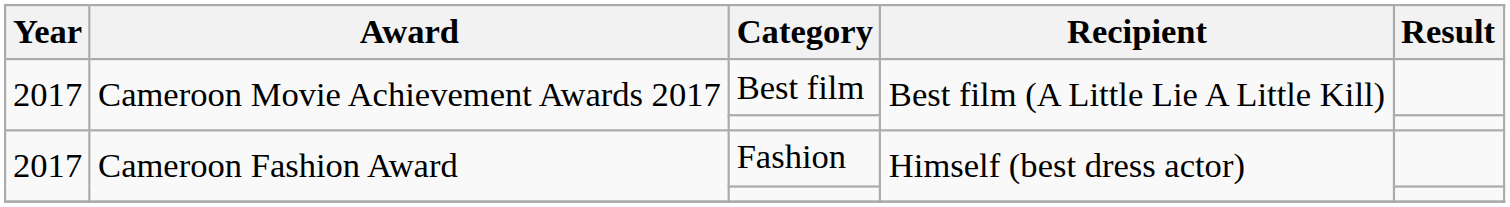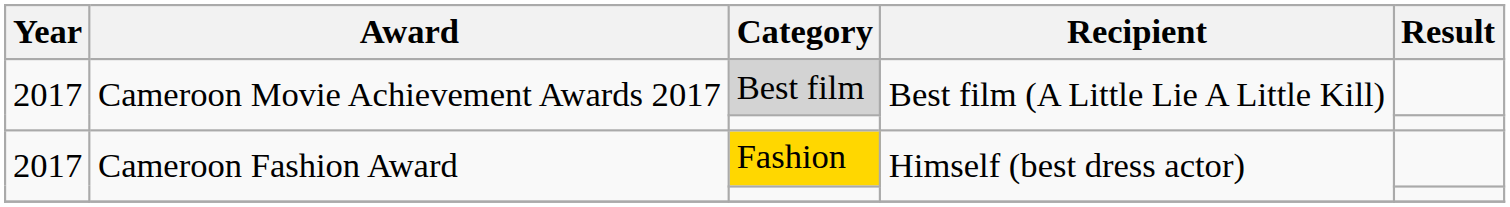(800, 86) no background -> (800, 86) lightgrey background
(791, 157) no background -> (791, 157) gold background
